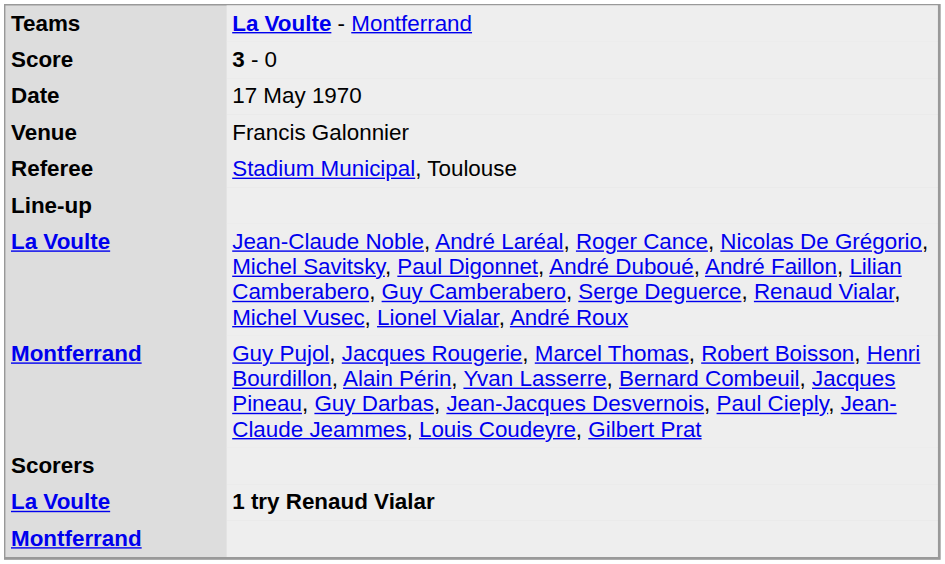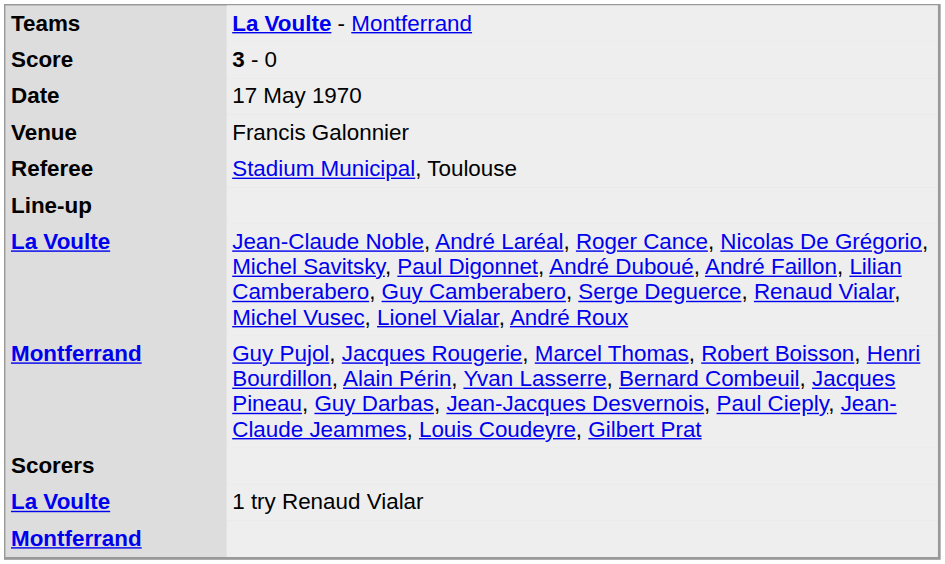(333, 502) bold -> (328, 502) normal
